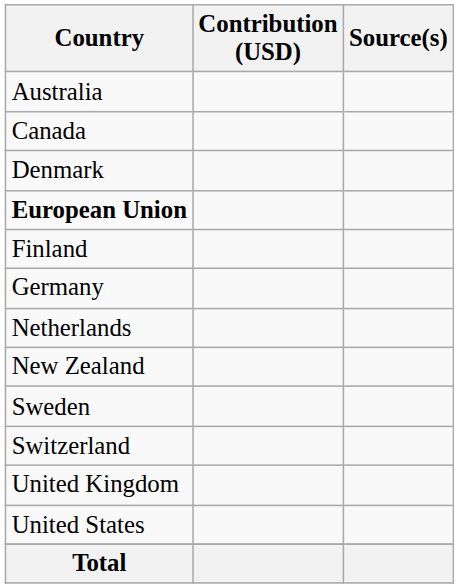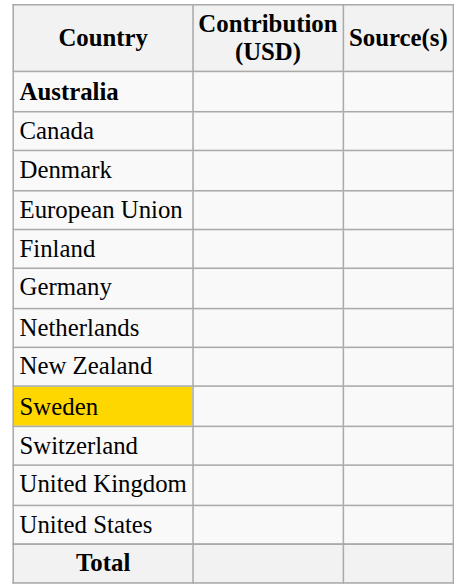(57, 91) normal -> (69, 91) bold
(99, 209) bold -> (101, 209) normal
(51, 406) no background -> (59, 406) gold background
